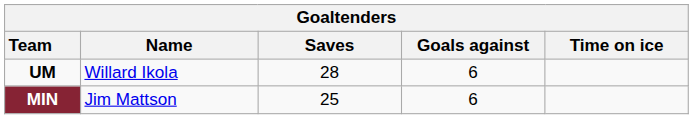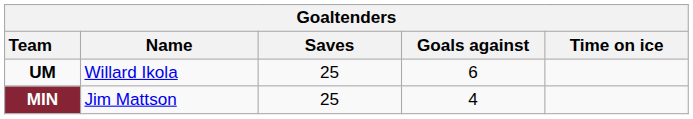(330, 72) 28 -> (330, 72) 25
(473, 99) 6 -> (473, 99) 4
